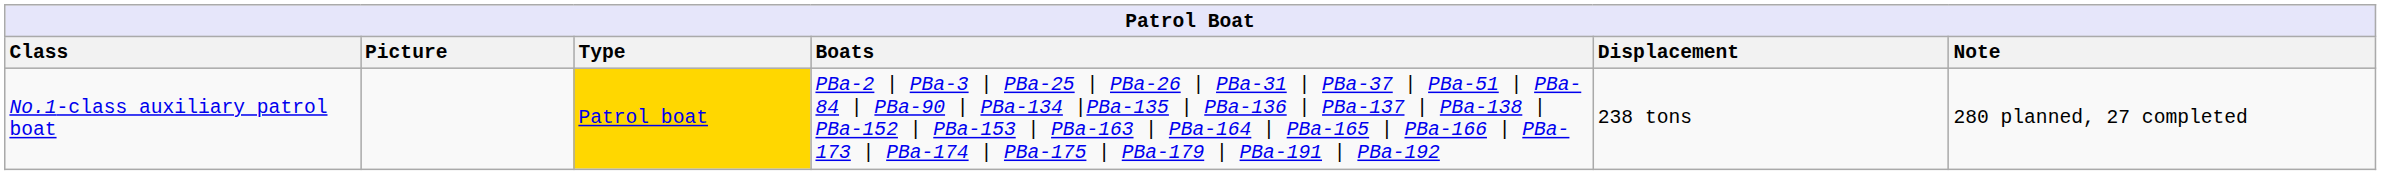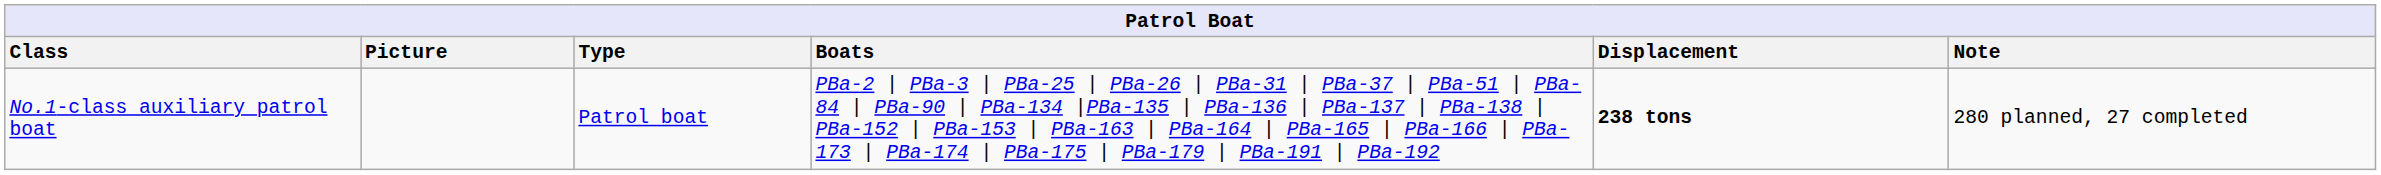(643, 119) gold background -> (643, 119) no background
(1645, 119) normal -> (1645, 119) bold
